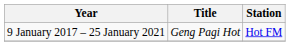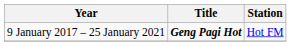(205, 31) normal -> (206, 31) bold
